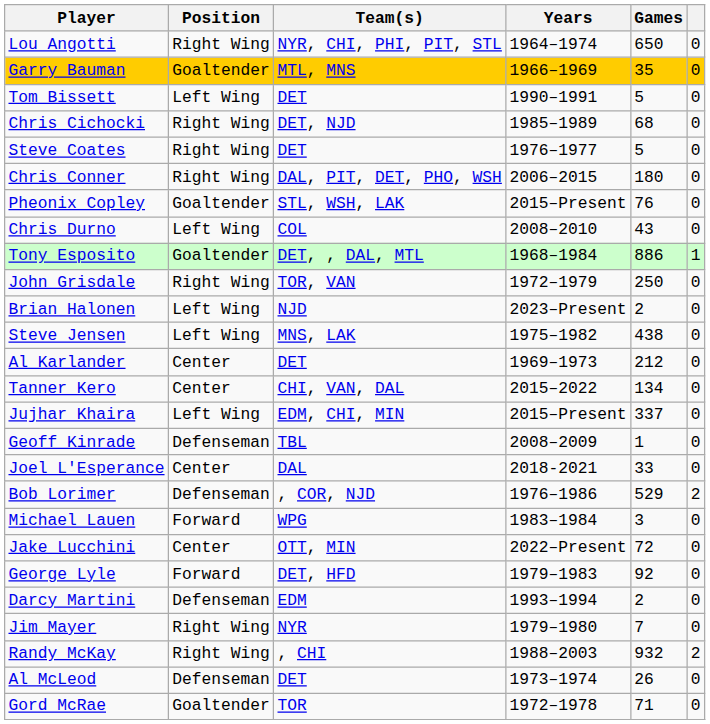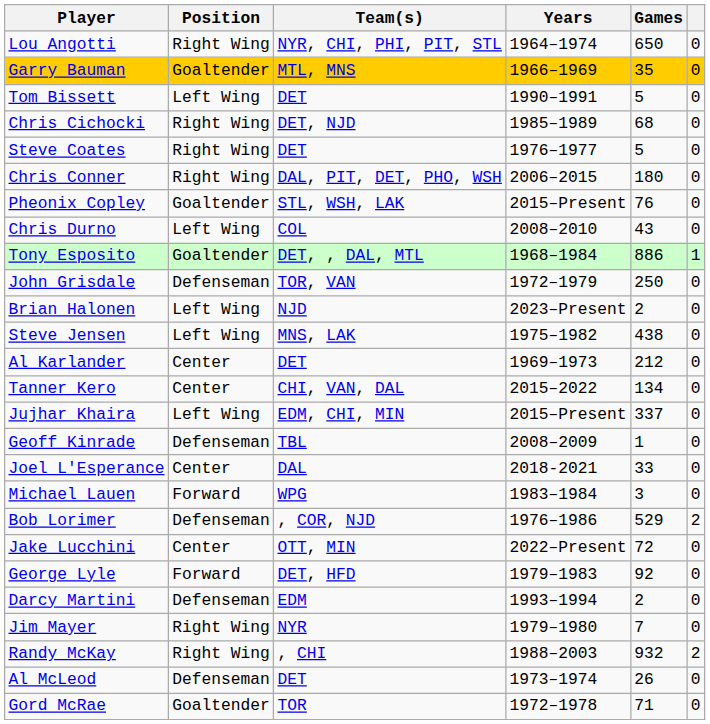(221, 283) Right Wing -> (221, 283) Defenseman
rows swapped: (72, 521) <-> (62, 495)
